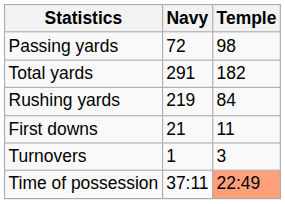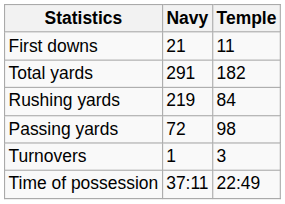rows swapped: (53, 128) <-> (63, 45)
(238, 184) lightsalmon background -> (238, 184) no background
